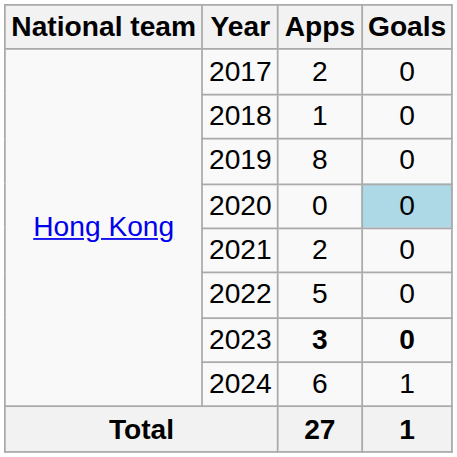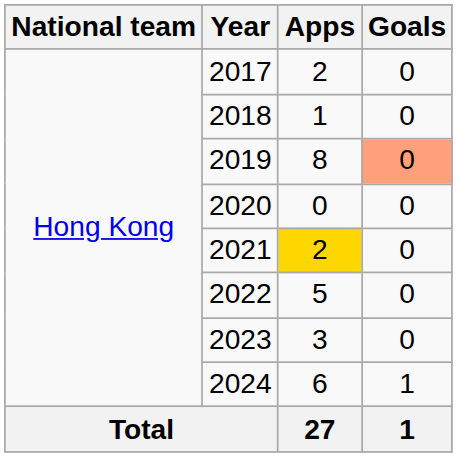(407, 160) no background -> (407, 160) lightsalmon background
(407, 205) lightblue background -> (407, 205) no background
(320, 250) no background -> (320, 250) gold background
(320, 339) bold -> (320, 339) normal
(407, 339) bold -> (407, 339) normal
